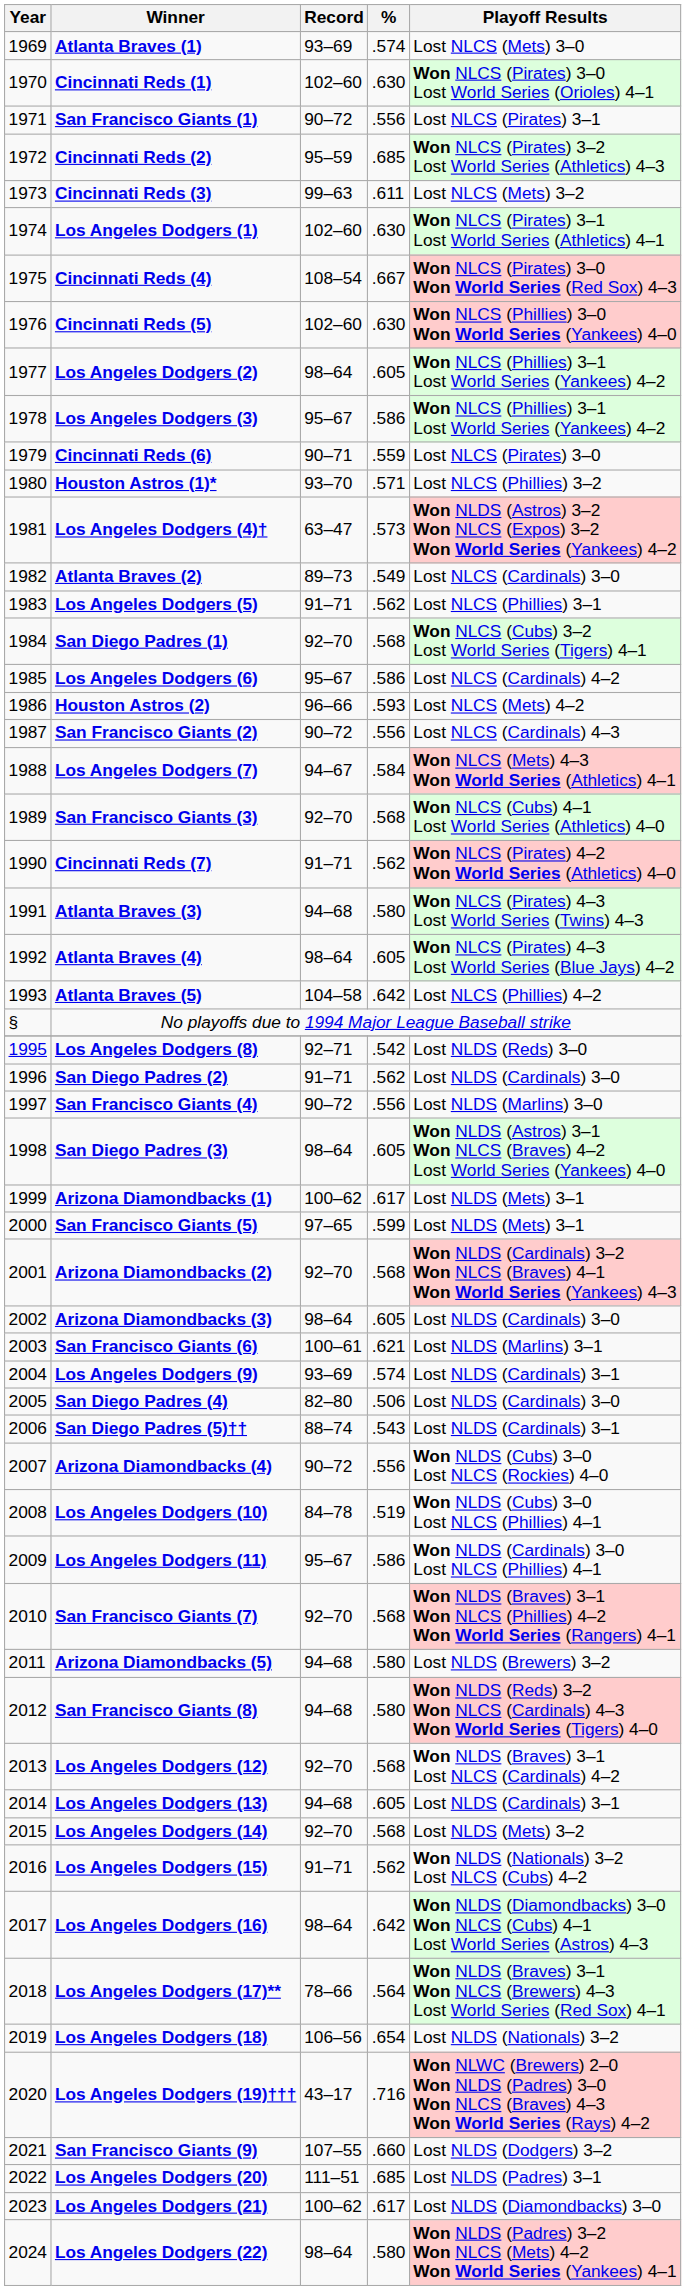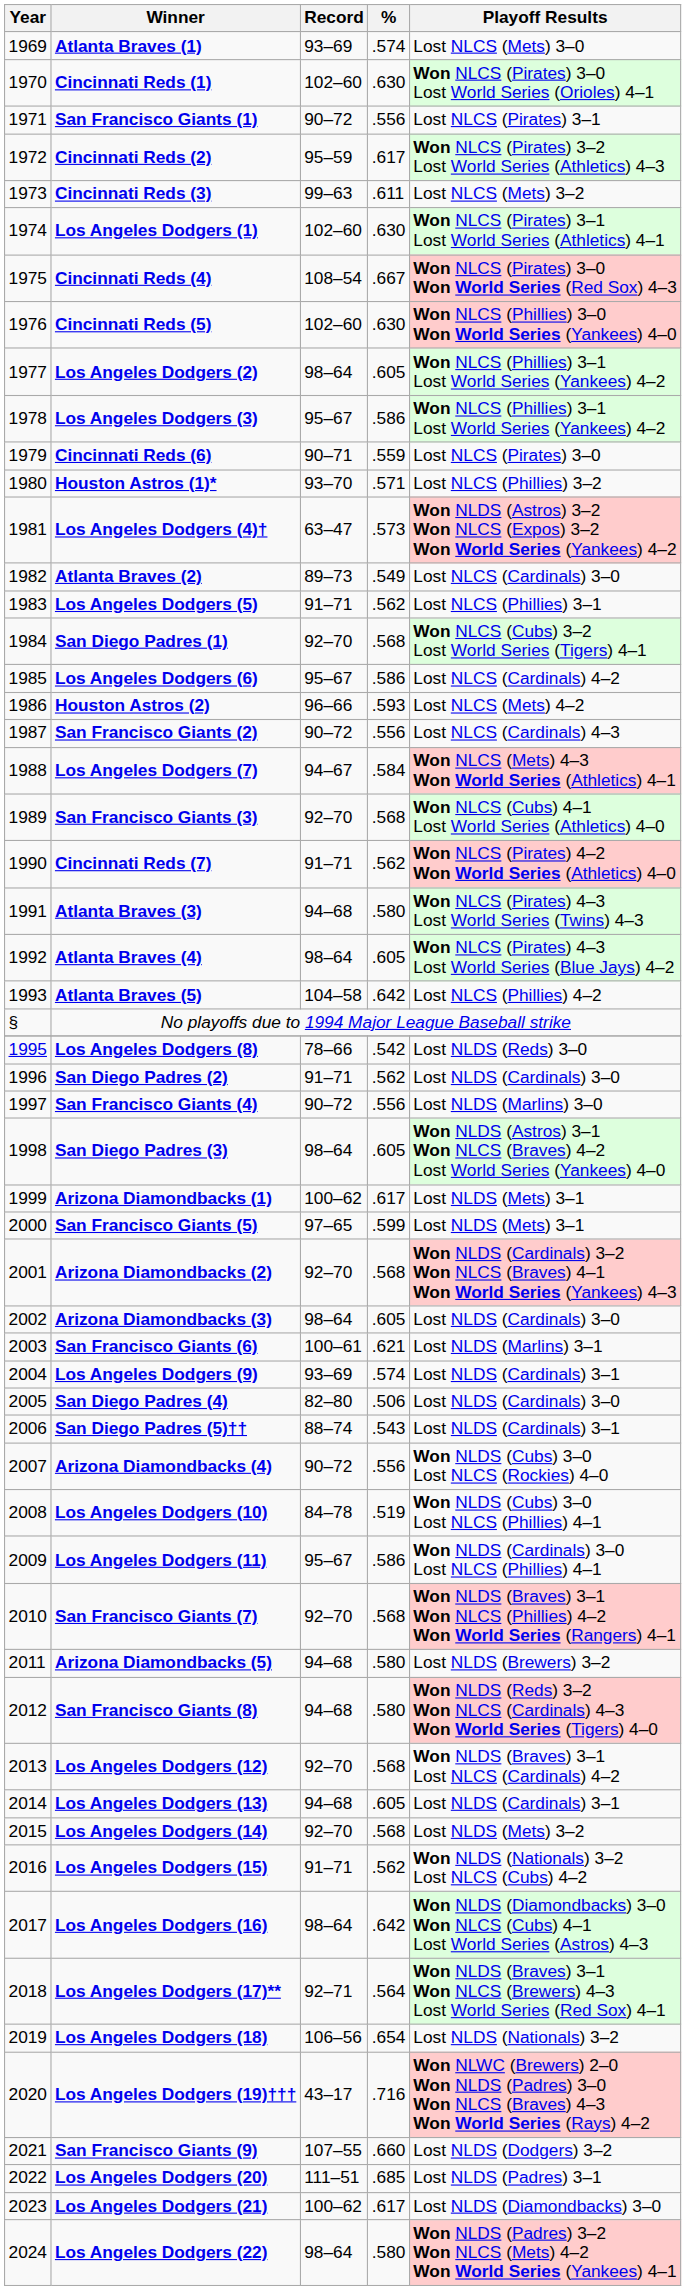(389, 156) .685 -> (389, 156) .617
(328, 1049) 92–71 -> (328, 1049) 78–66
(328, 1991) 78–66 -> (328, 1991) 92–71
